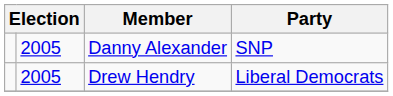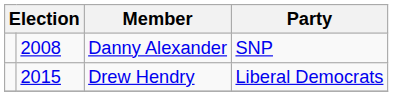(41, 47) 2005 -> (41, 47) 2008
(41, 76) 2005 -> (41, 76) 2015
